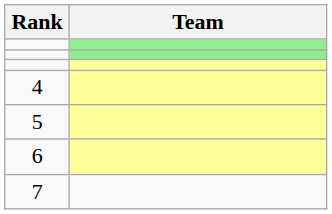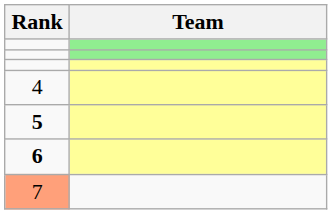(37, 121) normal -> (37, 121) bold
(37, 156) normal -> (37, 156) bold
(37, 191) no background -> (37, 191) lightsalmon background
